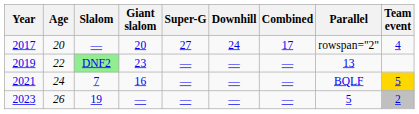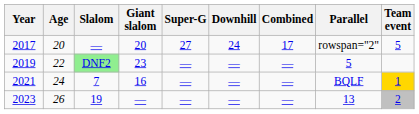(398, 44) 4 -> (398, 44) 5
(349, 63) 13 -> (349, 63) 5
(398, 81) 5 -> (398, 81) 1
(349, 99) 5 -> (349, 99) 13
